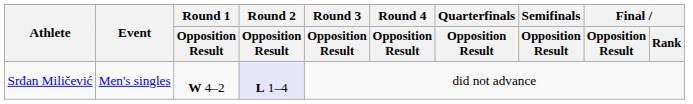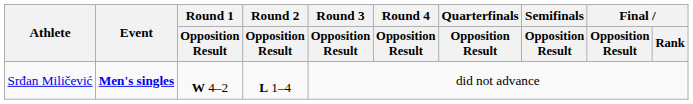(135, 80) normal -> (136, 80) bold
(272, 88) lavender background -> (275, 88) no background
